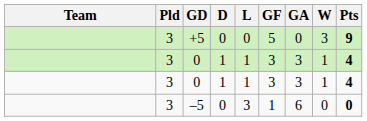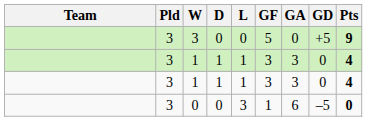columns swapped: (324, 15) <-> (197, 15)
